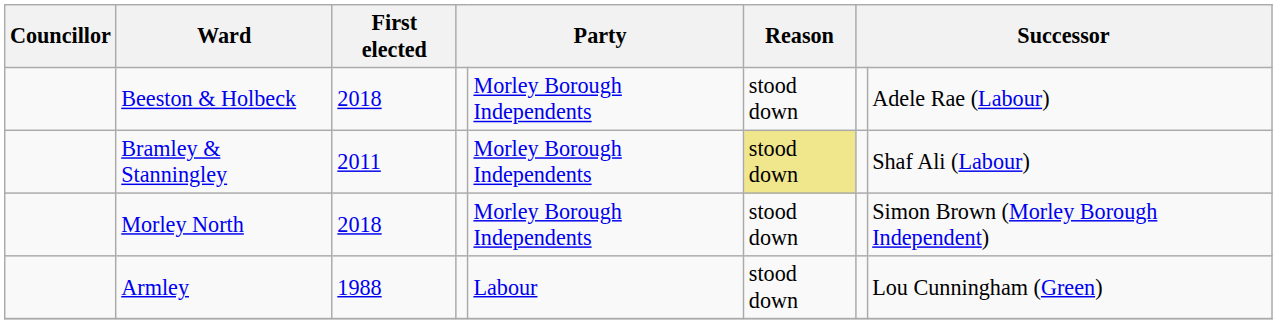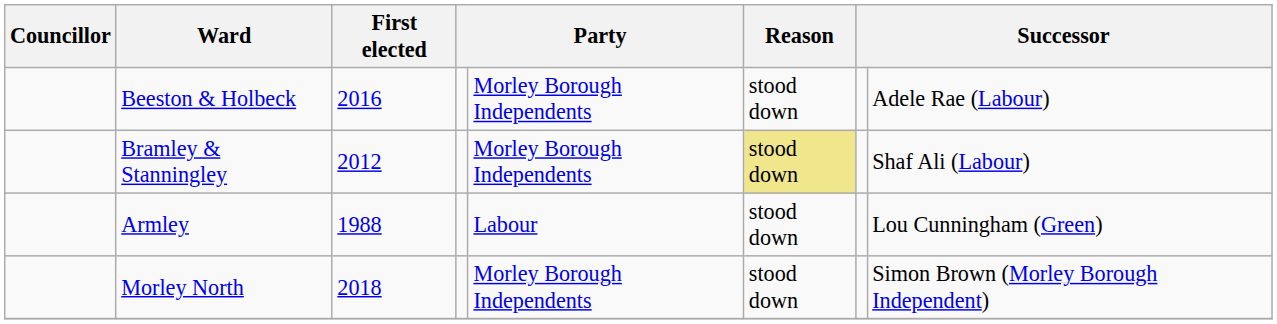(360, 98) 2018 -> (360, 98) 2016
(359, 161) 2011 -> (360, 161) 2012
rows swapped: (183, 224) <-> (155, 287)
